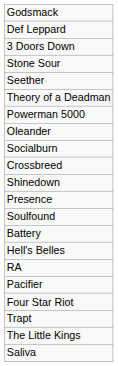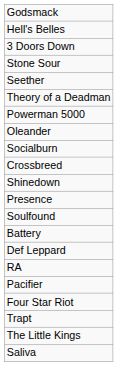(36, 30) Def Leppard -> (36, 30) Hell's Belles
(36, 251) Hell's Belles -> (36, 251) Def Leppard
